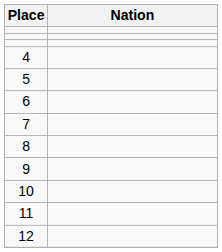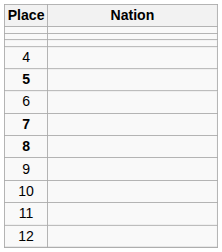(26, 79) normal -> (26, 79) bold
(26, 124) normal -> (26, 124) bold
(26, 146) normal -> (26, 146) bold
